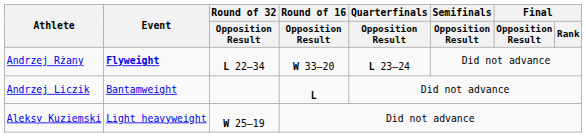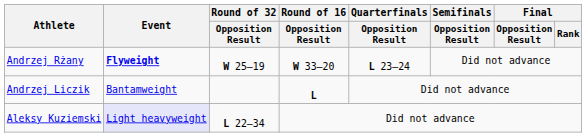(244, 67) L 22–34 -> (244, 67) W 25–19
(156, 118) no background -> (156, 118) lavender background
(244, 124) W 25–19 -> (244, 124) L 22–34
